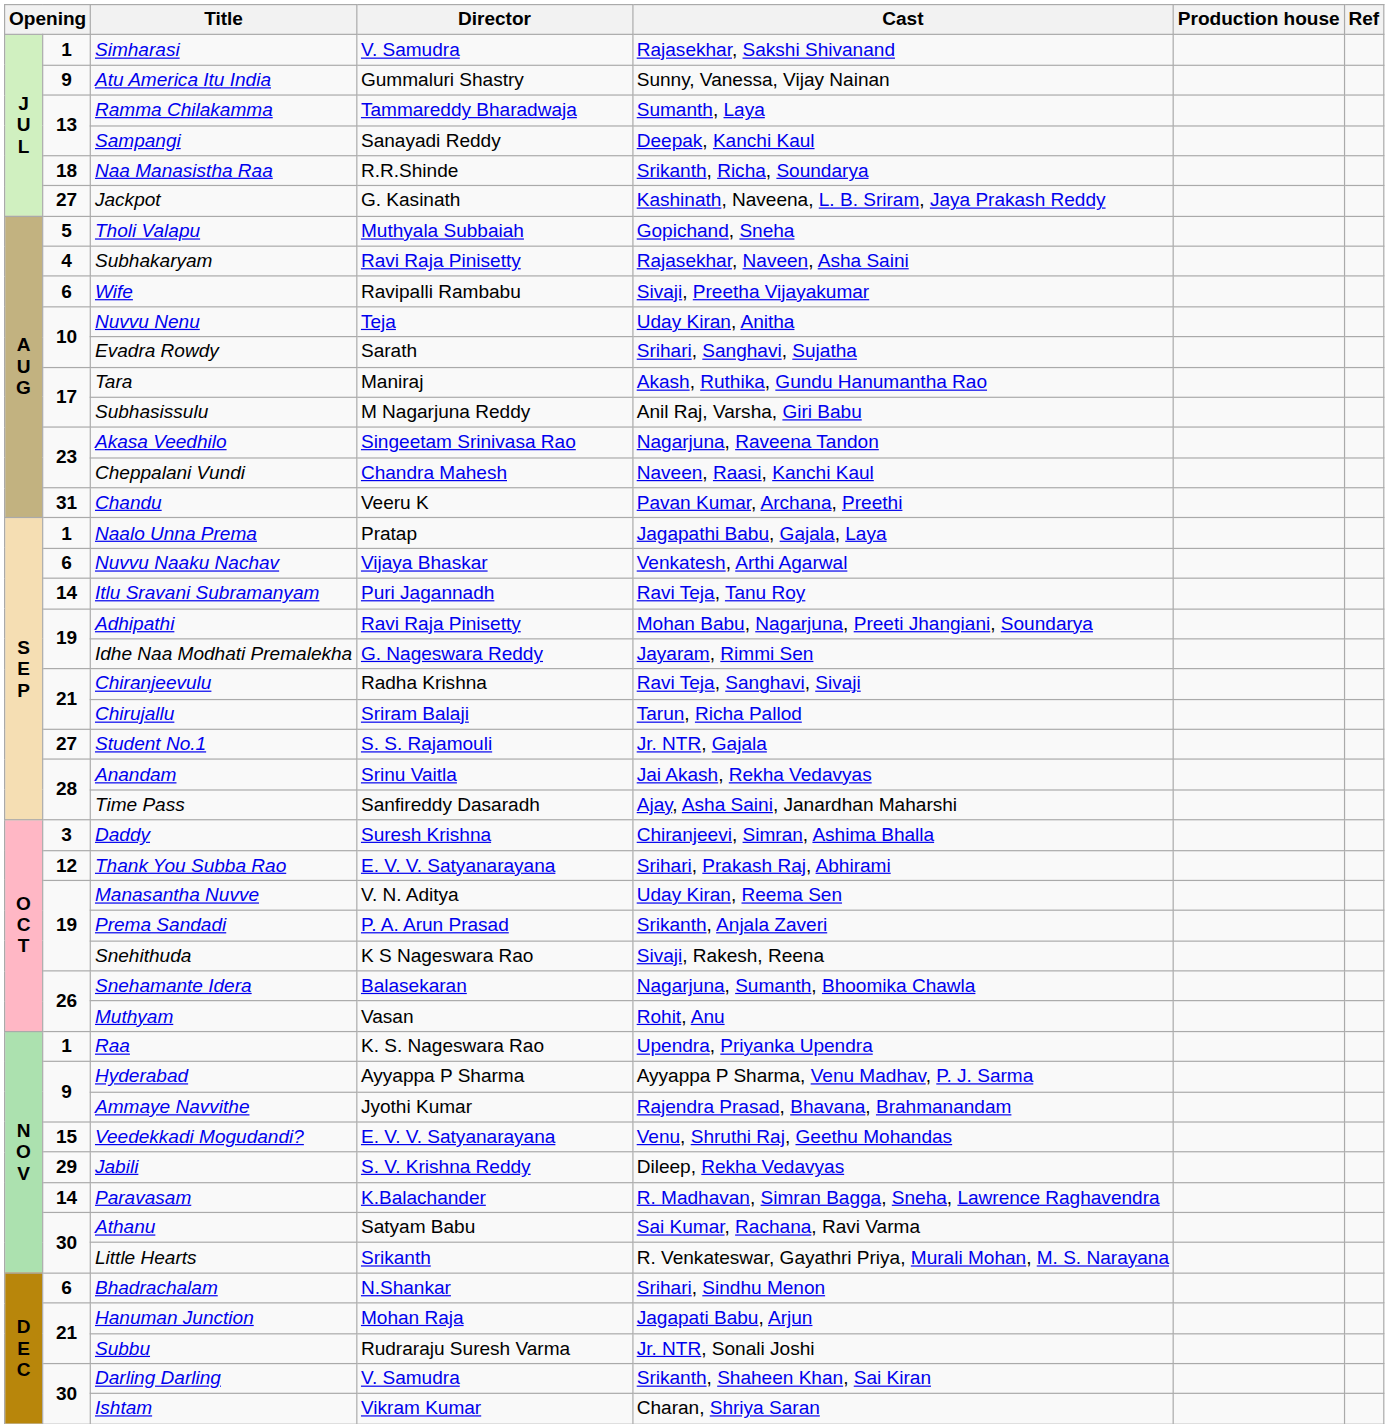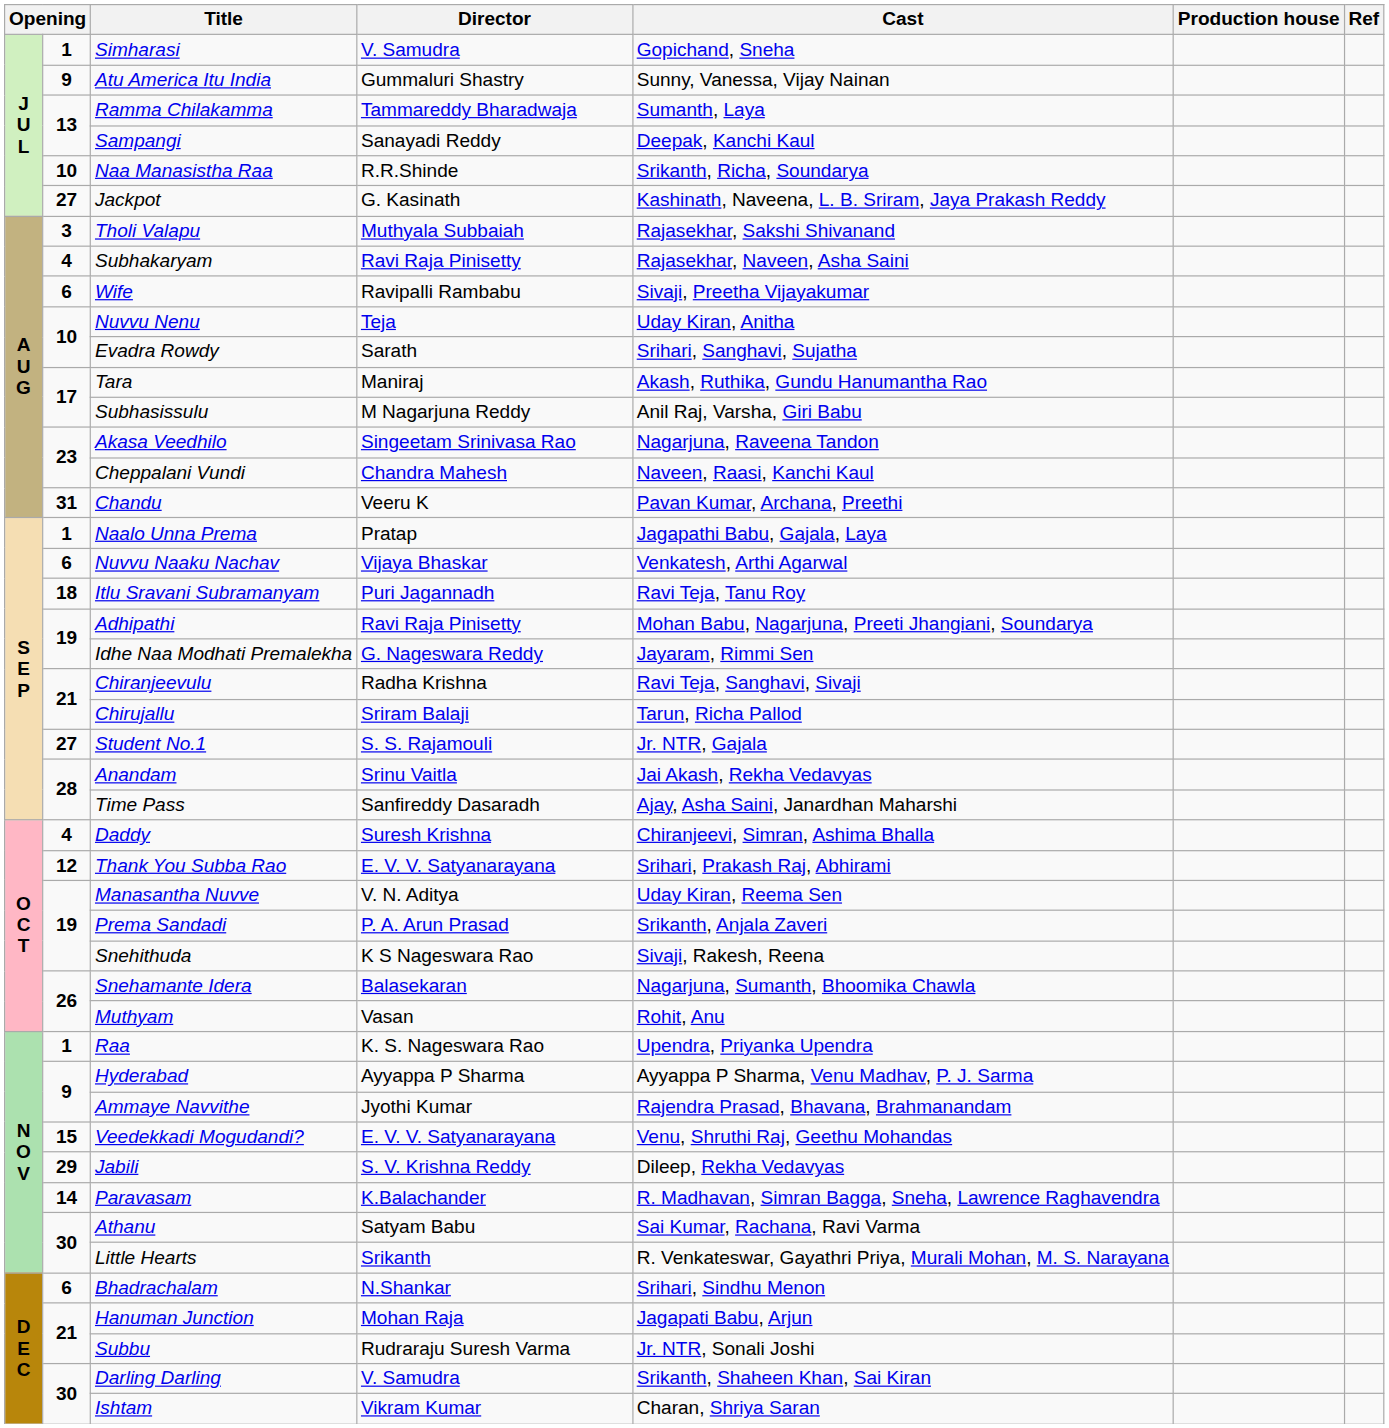(766, 49) Rajasekhar, Sakshi Shivanand -> (716, 49) Gopichand, Sneha
(67, 170) 18 -> (67, 170) 10
(67, 230) 5 -> (67, 230) 3
(716, 230) Gopichand, Sneha -> (766, 230) Rajasekhar, Sakshi Shivanand
(67, 593) 14 -> (67, 593) 18
(67, 834) 3 -> (67, 834) 4
